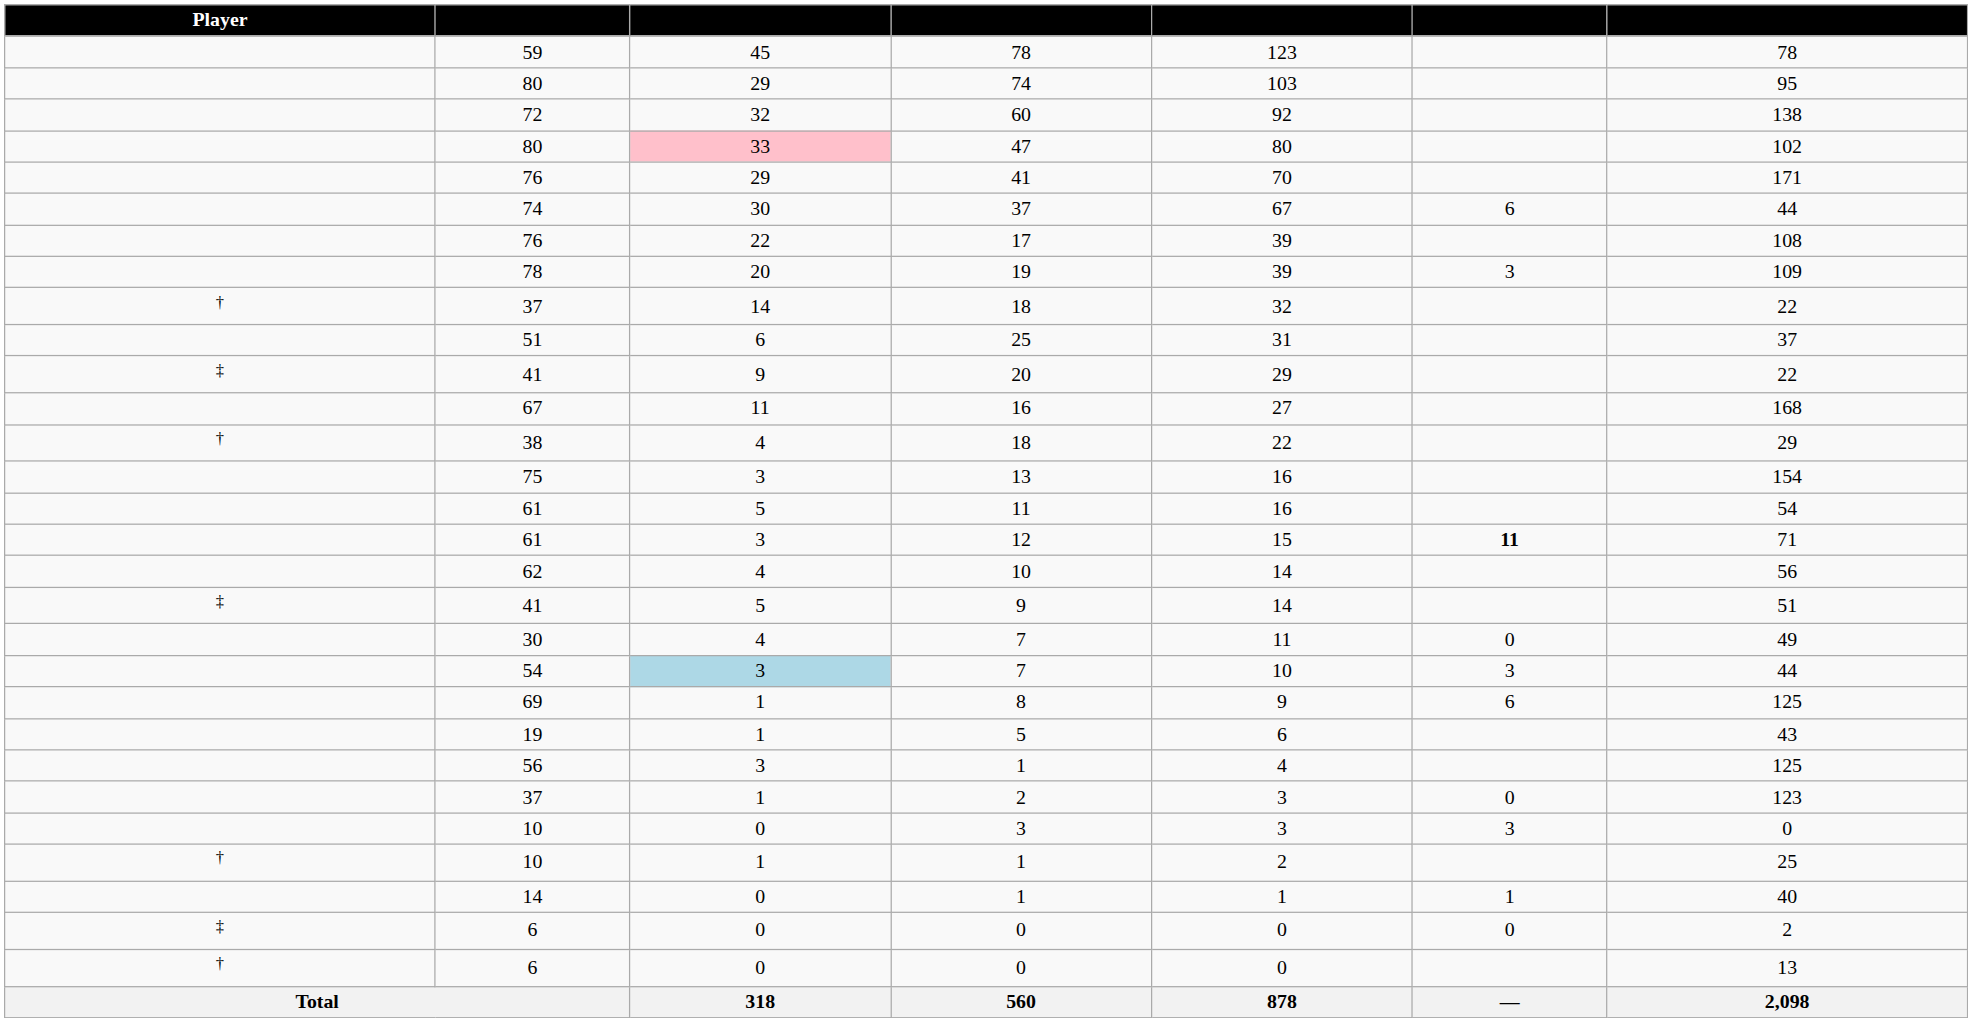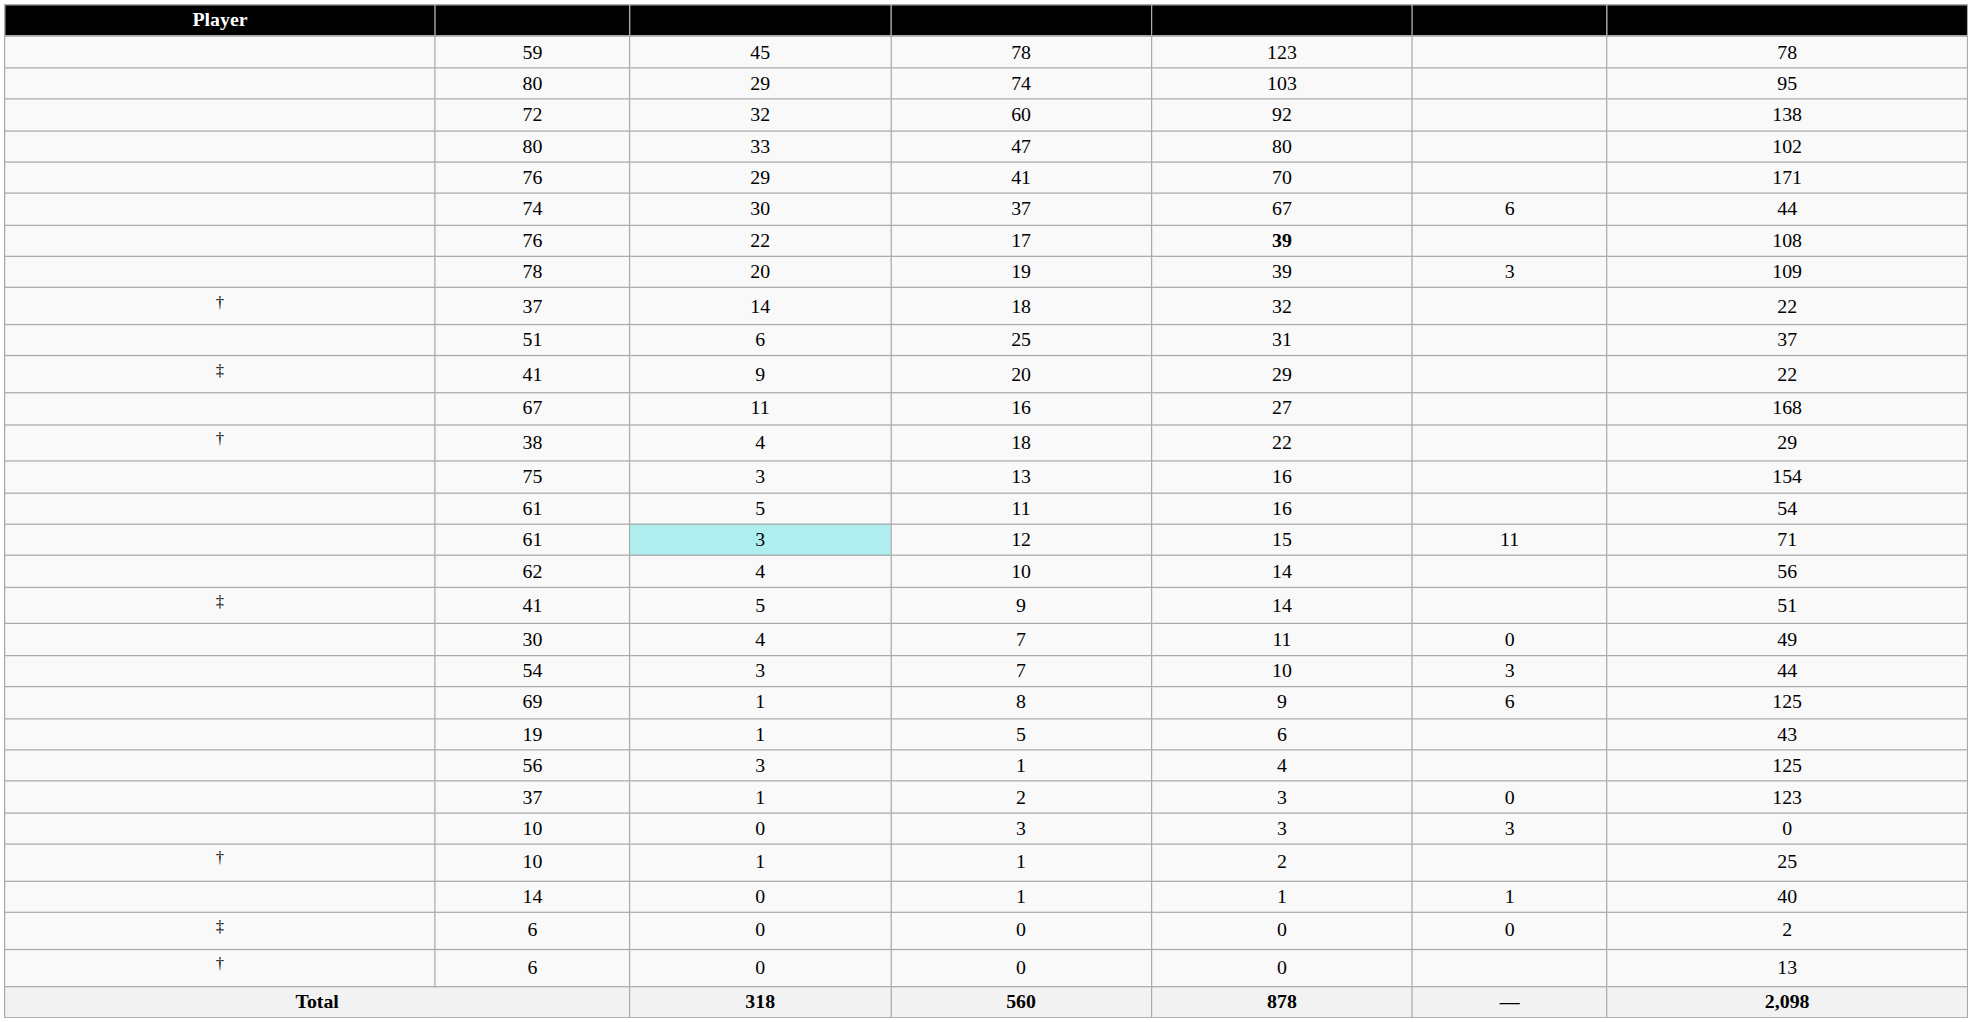(760, 146) pink background -> (760, 146) no background
(1282, 240) normal -> (1282, 240) bold
(760, 539) no background -> (760, 539) paleturquoise background
(1510, 539) bold -> (1510, 539) normal
(760, 670) lightblue background -> (760, 670) no background
